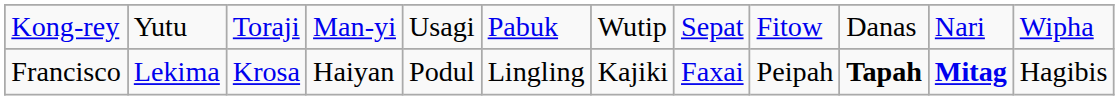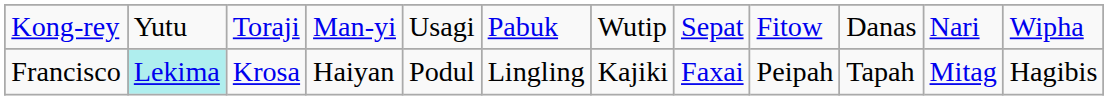(177, 71) no background -> (177, 71) paleturquoise background
(884, 71) bold -> (880, 71) normal
(971, 71) bold -> (963, 71) normal
